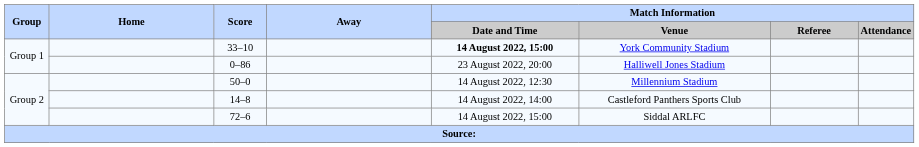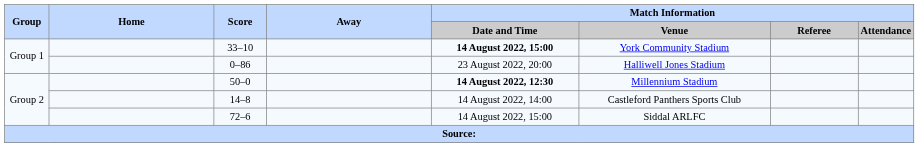(505, 82) normal -> (505, 82) bold
